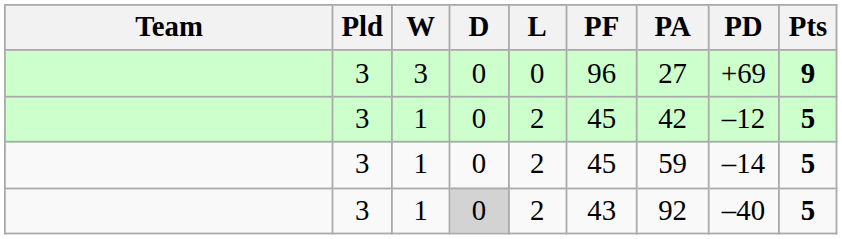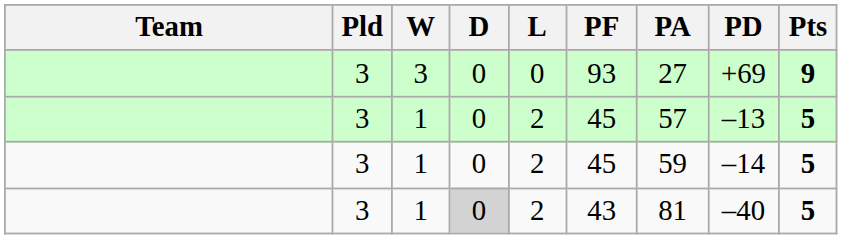(602, 73) 96 -> (602, 73) 93
(673, 118) 42 -> (673, 118) 57
(743, 118) –12 -> (743, 118) –13
(673, 210) 92 -> (673, 210) 81
